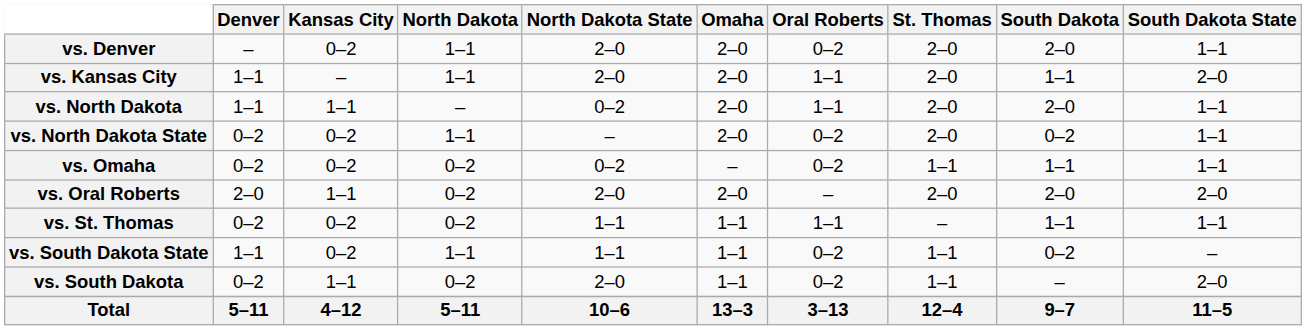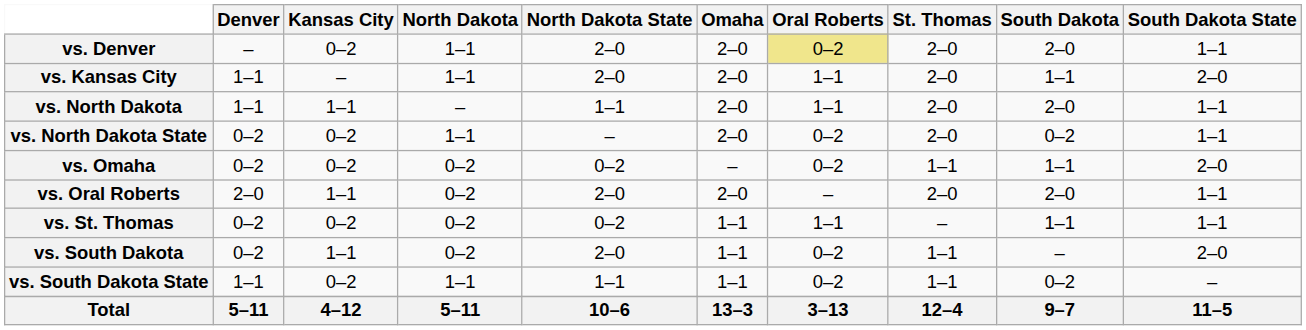(828, 49) no background -> (828, 49) khaki background
(610, 107) 0–2 -> (610, 107) 1–1
(1212, 165) 1–1 -> (1212, 165) 2–0
(1212, 194) 2–0 -> (1212, 194) 1–1
(610, 223) 1–1 -> (610, 223) 0–2
rows swapped: (109, 282) <-> (109, 253)
